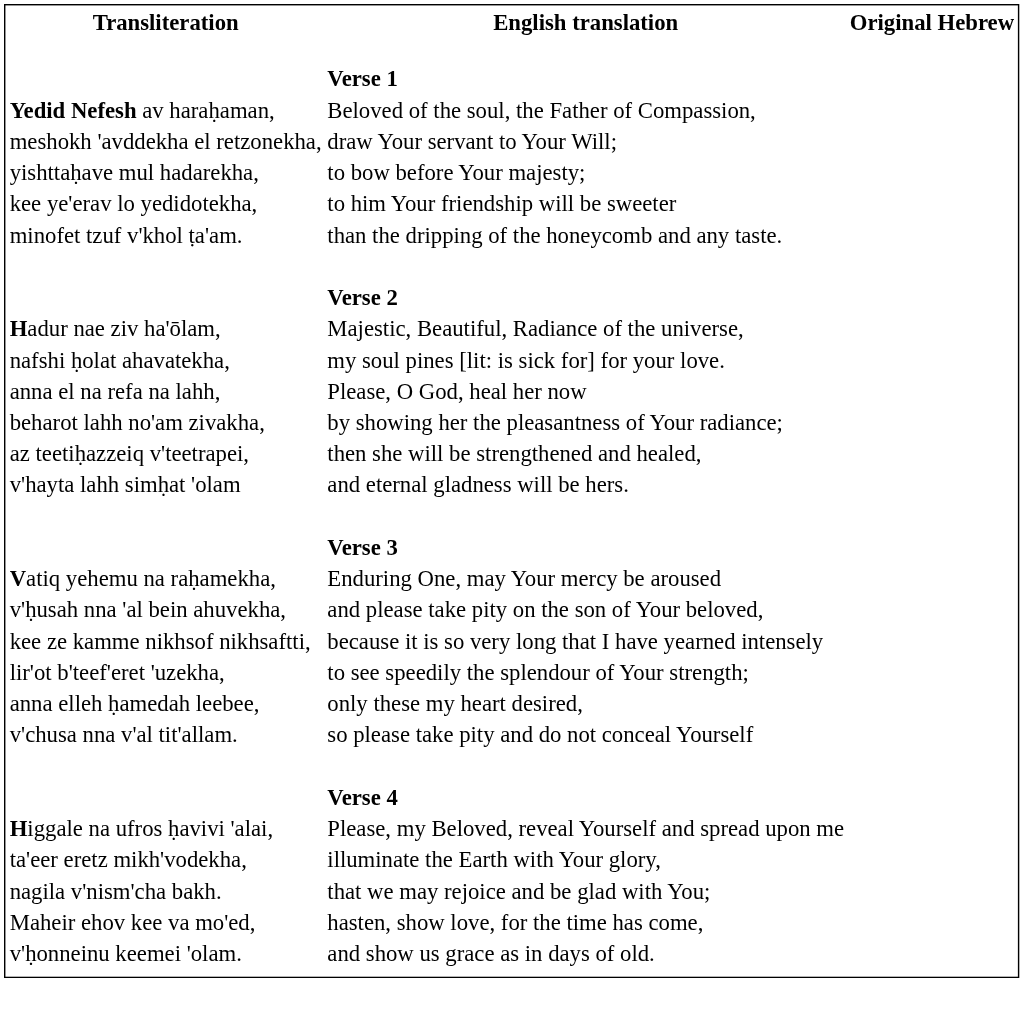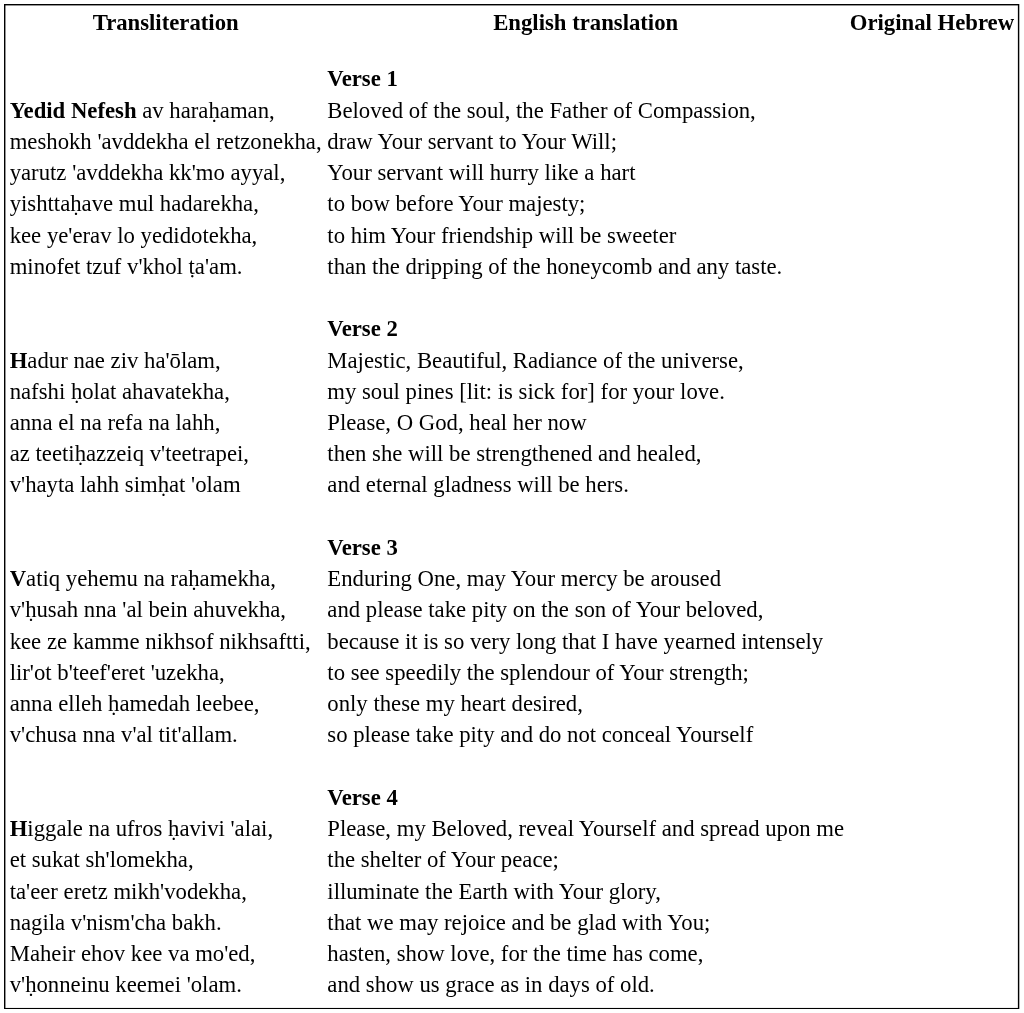+ row: (148, 172)
- row: (137, 422)
+ row: (102, 860)
